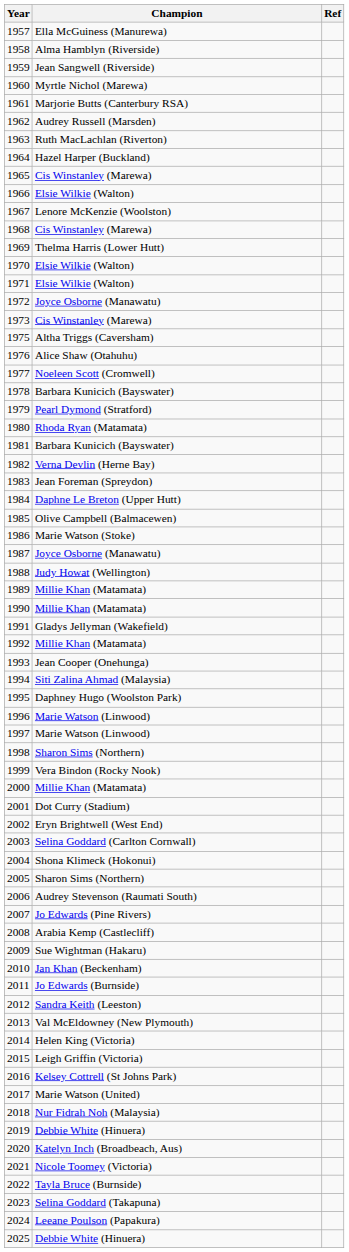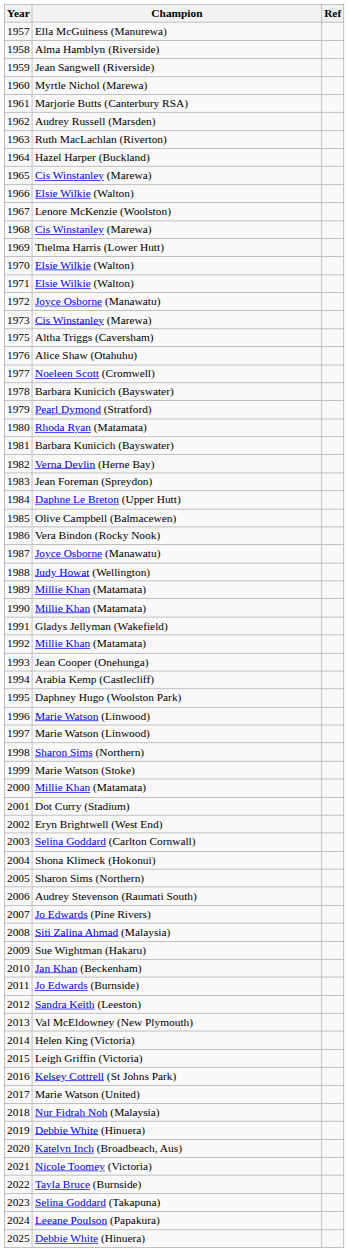(85, 535) Marie Watson (Stoke) -> (98, 535) Vera Bindon (Rocky Nook)
(103, 680) Siti Zalina Ahmad (Malaysia) -> (94, 680) Arabia Kemp (Castlecliff)
(98, 770) Vera Bindon (Rocky Nook) -> (85, 770) Marie Watson (Stoke)
(94, 932) Arabia Kemp (Castlecliff) -> (103, 932) Siti Zalina Ahmad (Malaysia)
